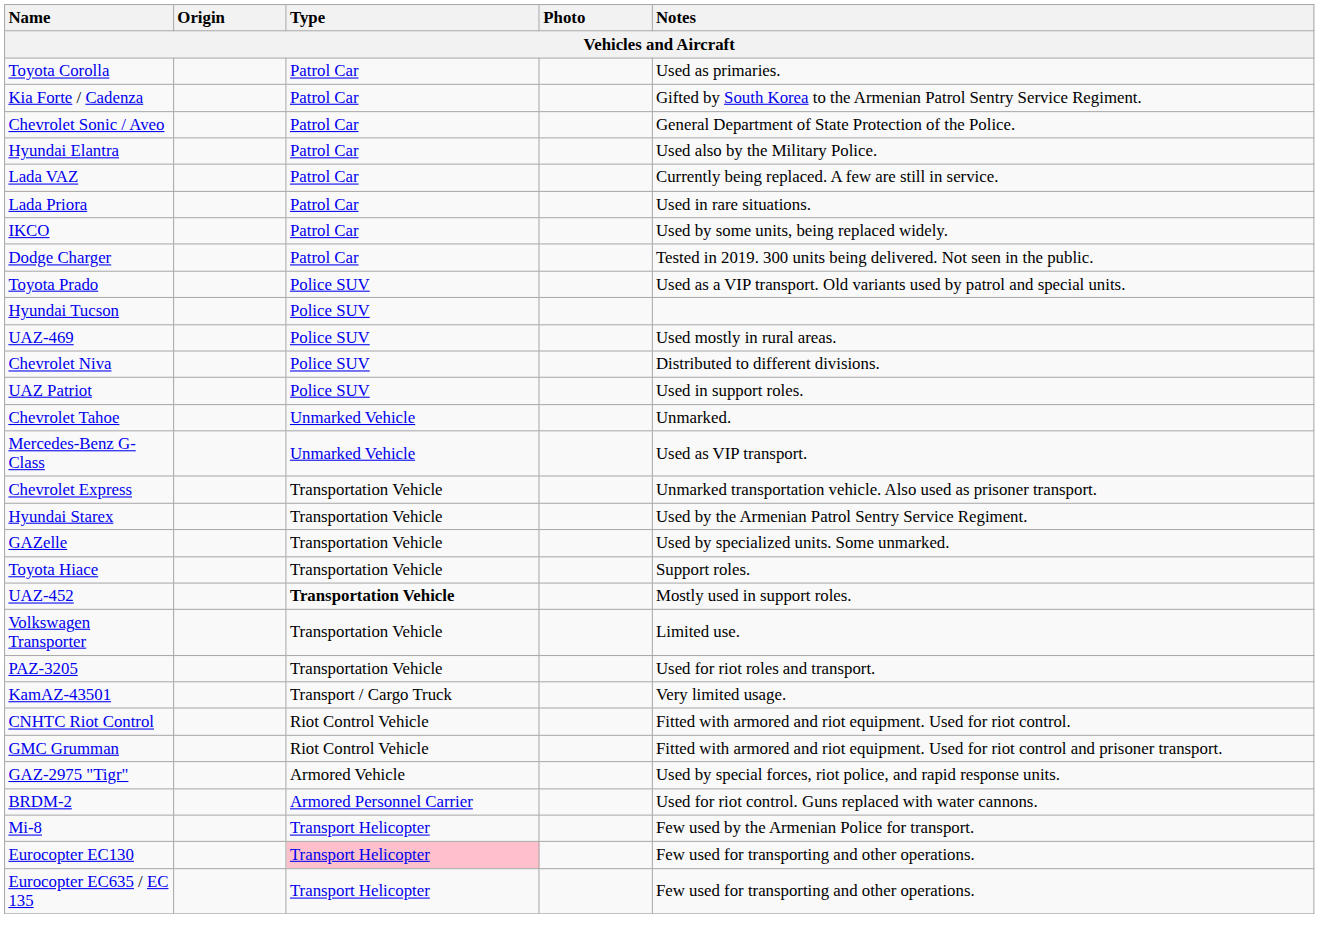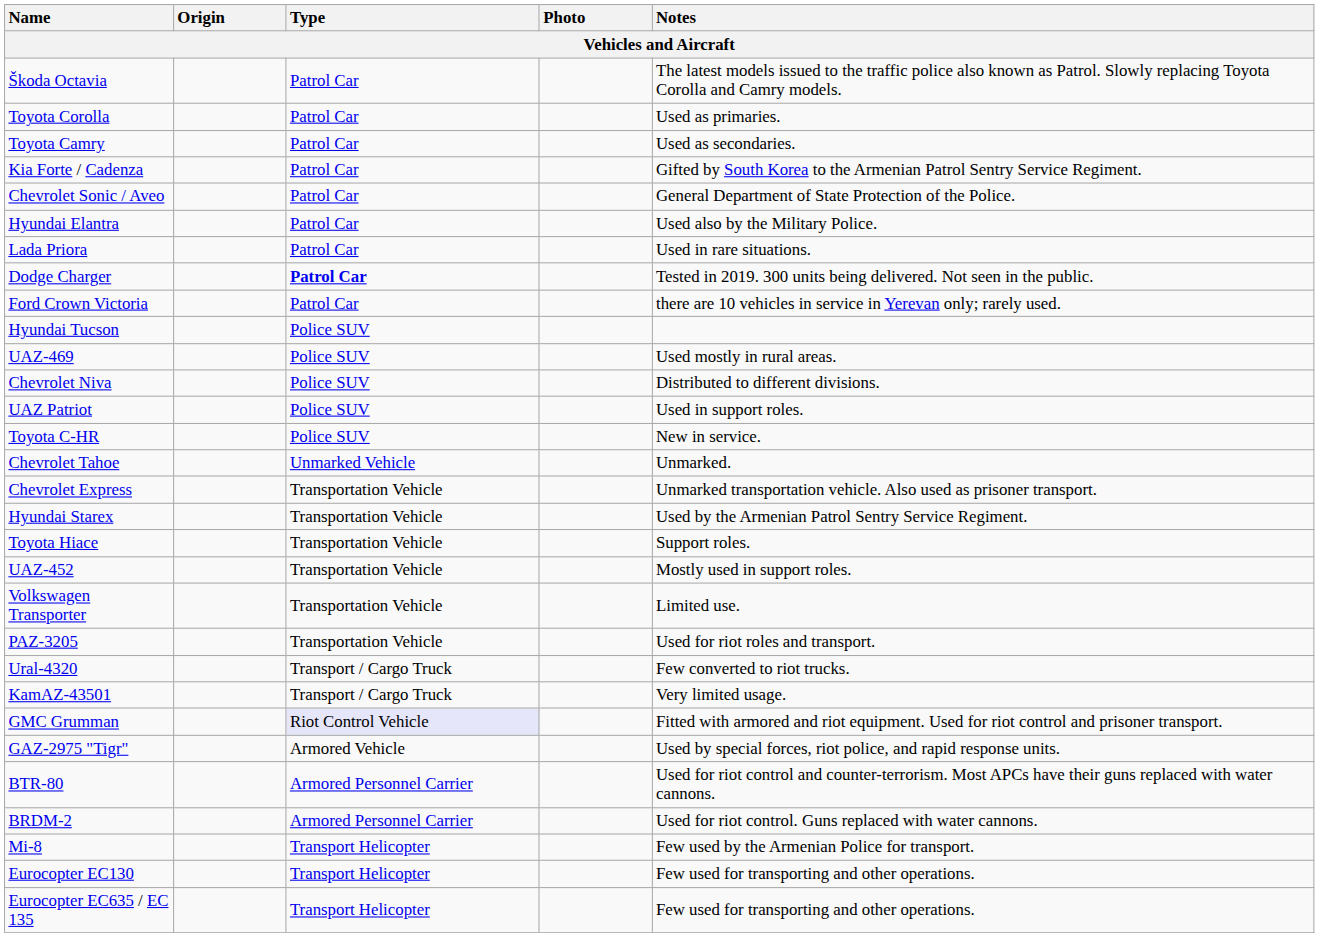+ row: (58, 80)
+ row: (57, 143)
- row: (43, 177)
- row: (29, 230)
(324, 257) normal -> (328, 276) bold
+ row: (78, 303)
- row: (53, 284)
+ row: (54, 436)
- row: (72, 453)
- row: (38, 542)
(372, 596) bold -> (366, 569) normal
+ row: (43, 668)
- row: (81, 721)
(359, 748) no background -> (359, 721) lavender background
+ row: (36, 784)
(360, 854) pink background -> (360, 873) no background
